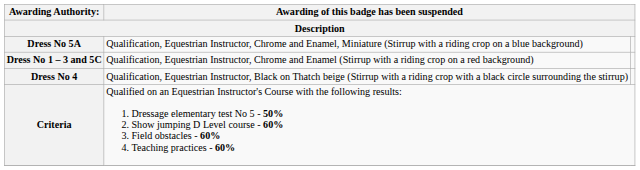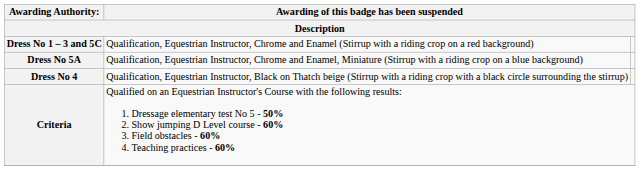rows swapped: (54, 60) <-> (54, 44)
